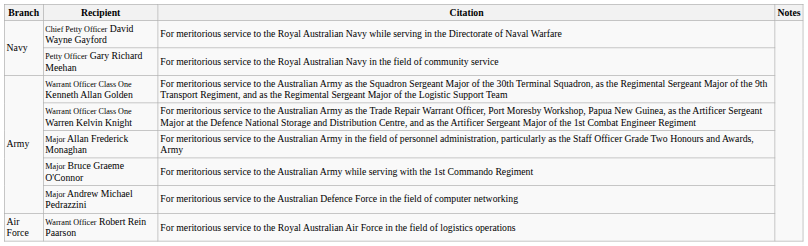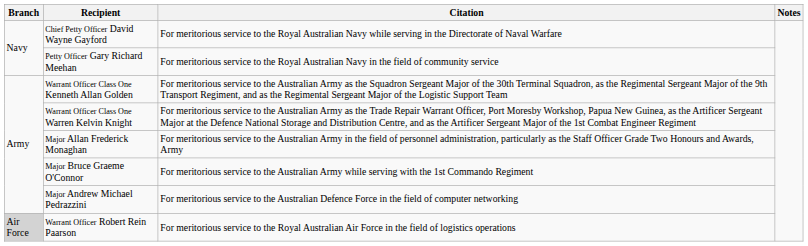(18, 227) no background -> (18, 227) lightgrey background
